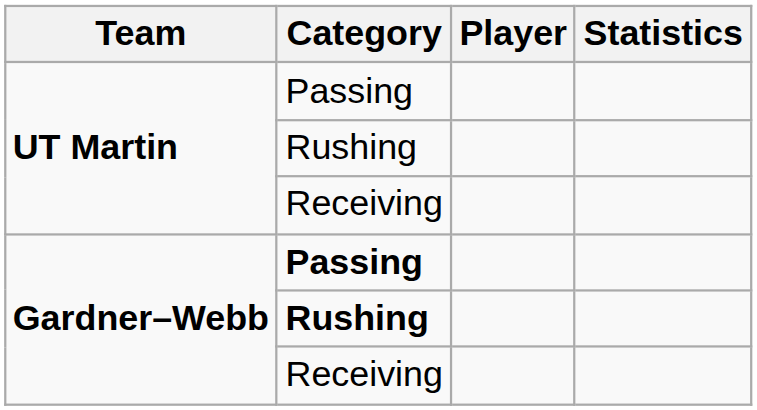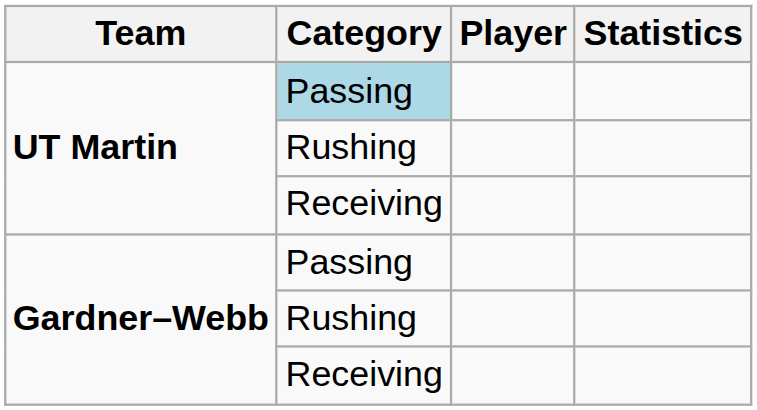(349, 90) no background -> (349, 90) lightblue background
(354, 261) bold -> (349, 261) normal
(357, 317) bold -> (351, 317) normal
